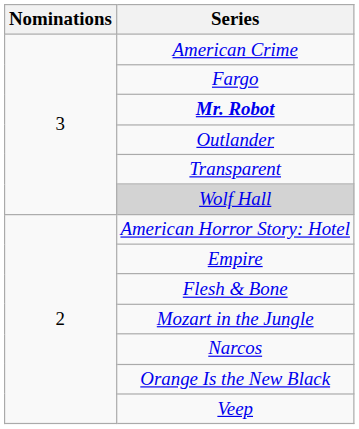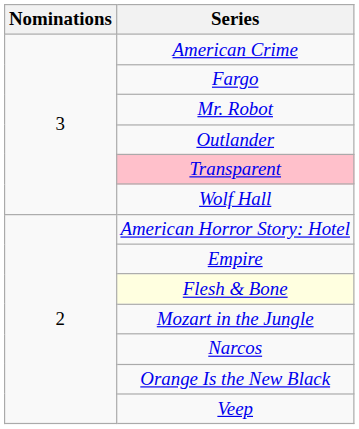(235, 109) bold -> (235, 109) normal
(235, 169) no background -> (235, 169) pink background
(235, 199) lightgrey background -> (235, 199) no background
(235, 288) no background -> (235, 288) lightyellow background
